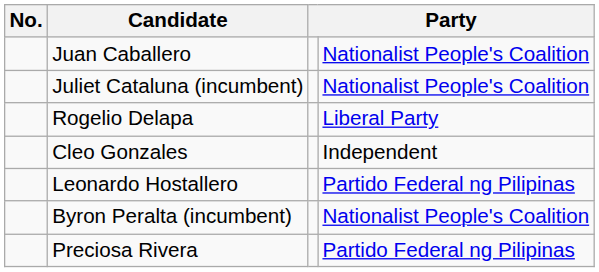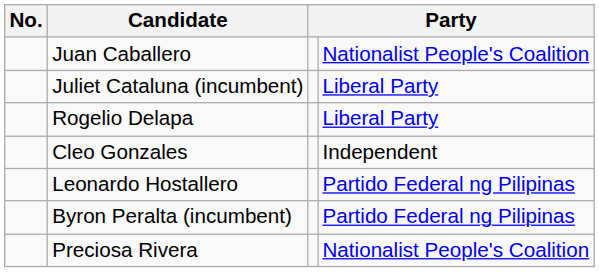(456, 86) Nationalist People's Coalition -> (380, 86) Liberal Party
(456, 217) Nationalist People's Coalition -> (449, 217) Partido Federal ng Pilipinas
(449, 250) Partido Federal ng Pilipinas -> (456, 250) Nationalist People's Coalition
